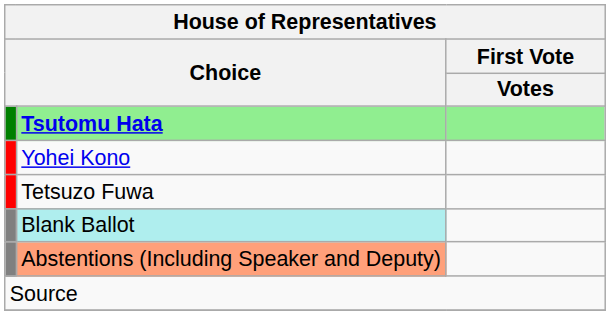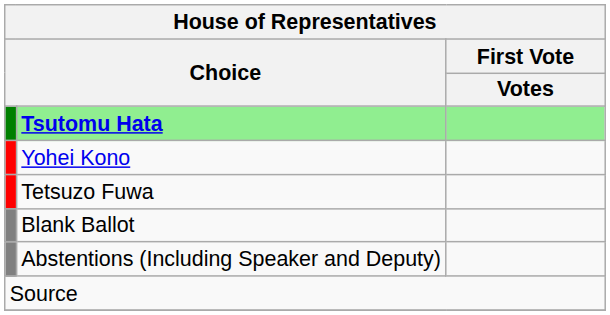(78, 225) paleturquoise background -> (78, 225) no background
(231, 259) lightsalmon background -> (231, 259) no background
